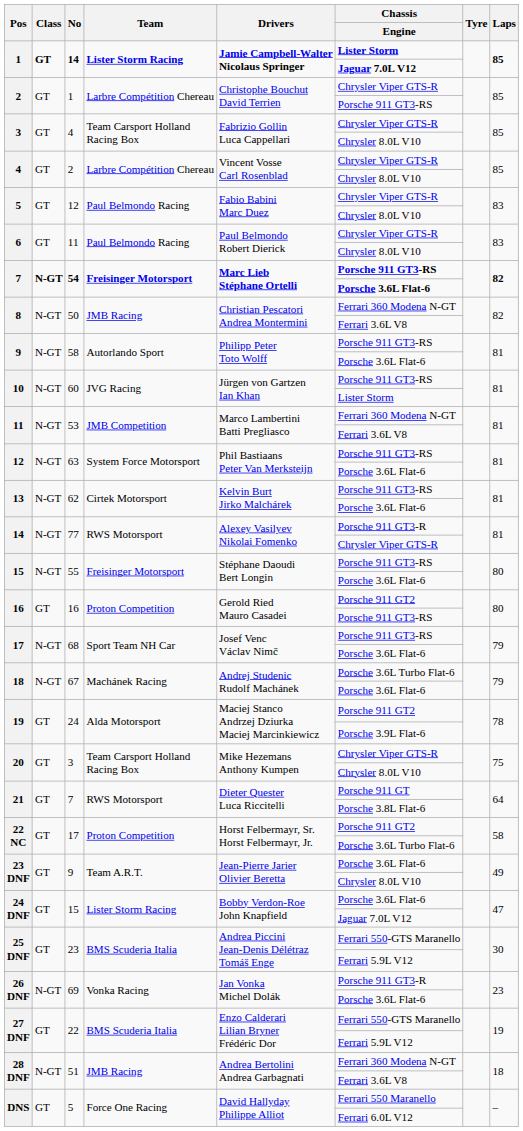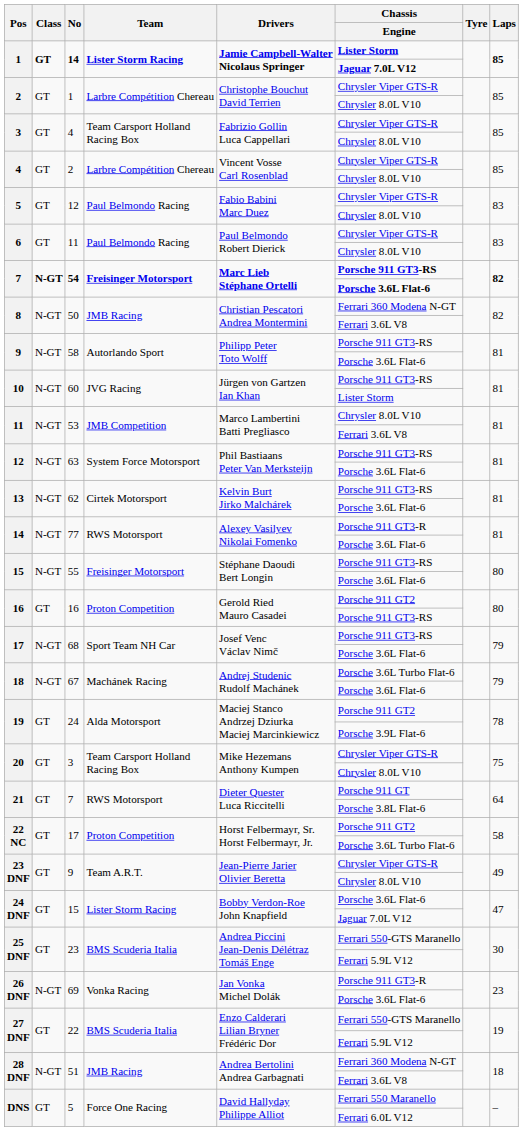(385, 105) Porsche 911 GT3-RS -> (379, 105) Chrysler 8.0L V10
(397, 416) Ferrari 360 Modena N-GT -> (379, 416) Chrysler 8.0L V10
(388, 544) Chrysler Viper GTS-R -> (382, 544) Porsche 3.6L Flat-6
(382, 863) Porsche 3.6L Flat-6 -> (388, 863) Chrysler Viper GTS-R
